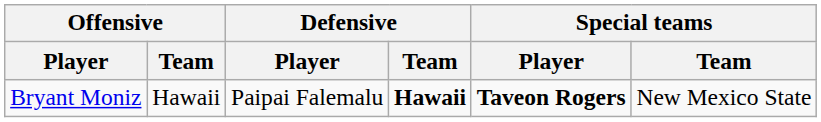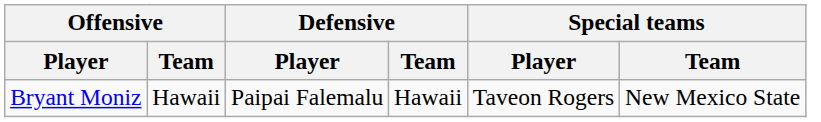(430, 97) bold -> (428, 97) normal
(551, 97) bold -> (544, 97) normal
